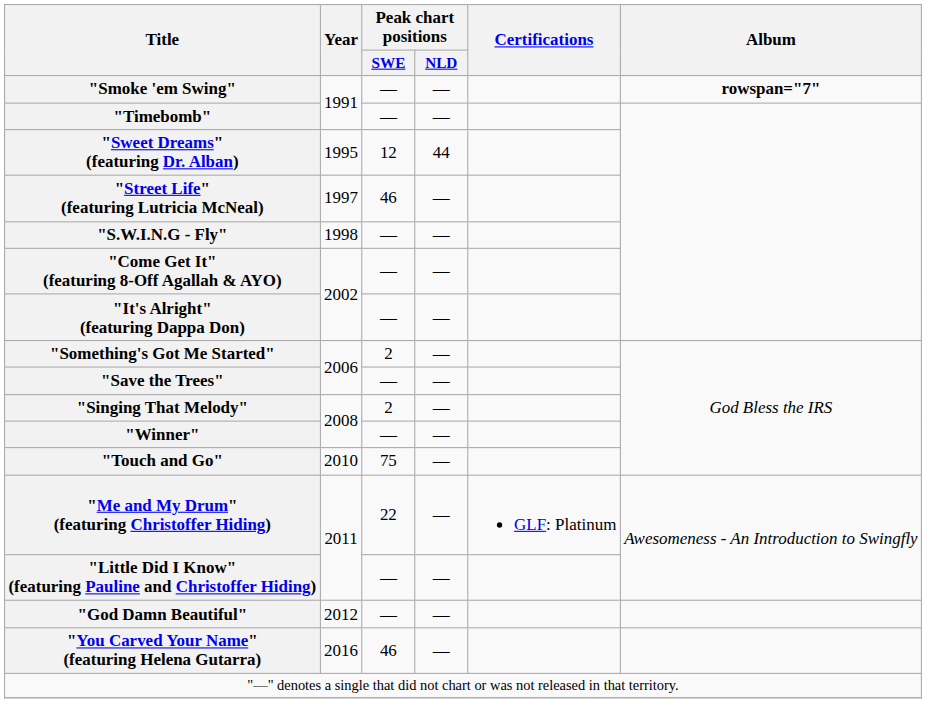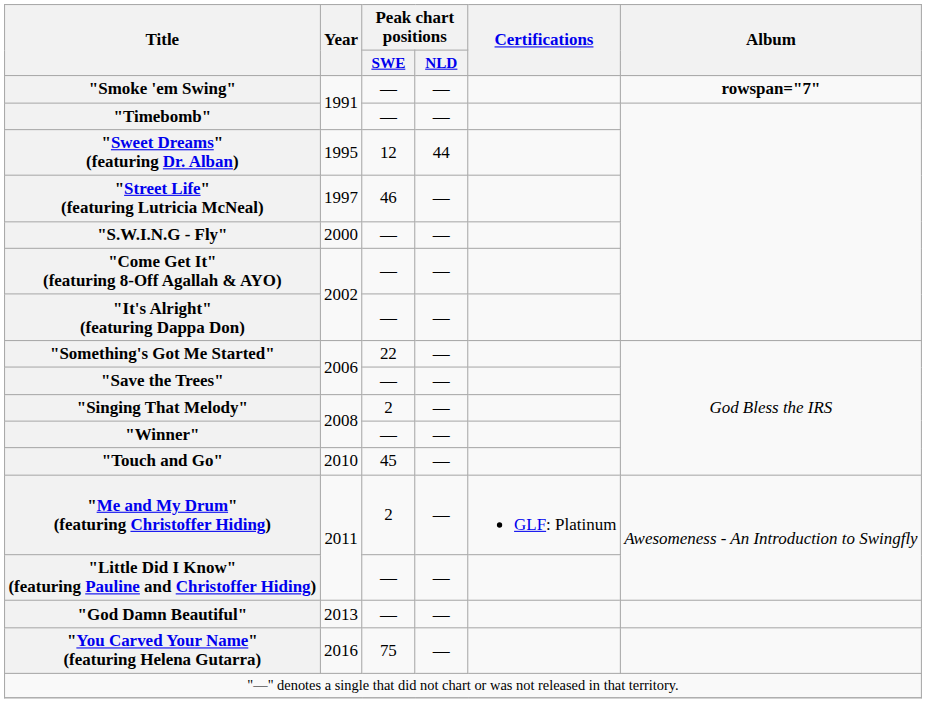(341, 234) 1998 -> (341, 234) 2000
(388, 353) 2 -> (388, 353) 22
(388, 461) 75 -> (388, 461) 45
(388, 514) 22 -> (388, 514) 2
(341, 614) 2012 -> (341, 614) 2013
(388, 650) 46 -> (388, 650) 75
